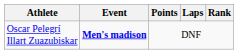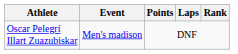(114, 35) bold -> (112, 35) normal
